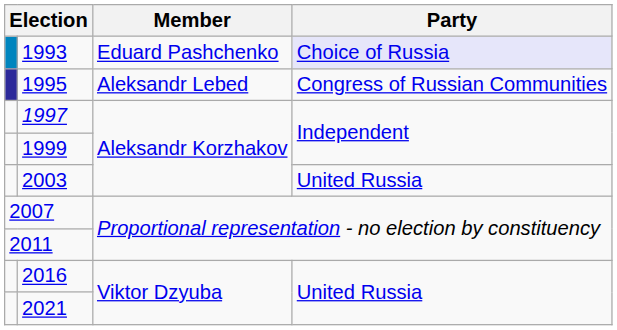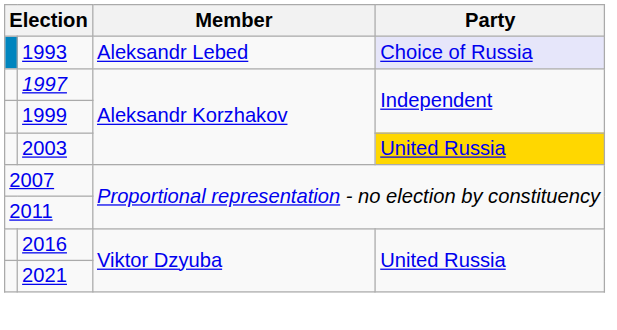(188, 52) Eduard Pashchenko -> (173, 52) Aleksandr Lebed
- row: (45, 84)
(360, 180) no background -> (443, 148) gold background
